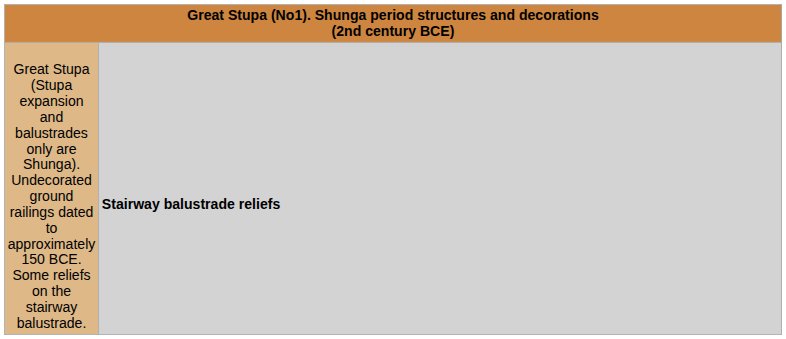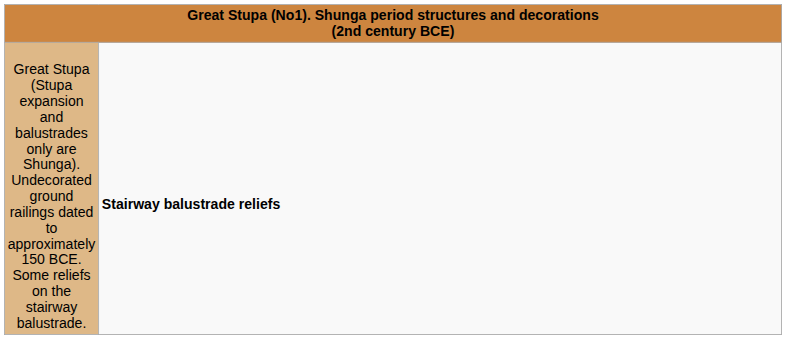(191, 204) lightgrey background -> (191, 204) no background
